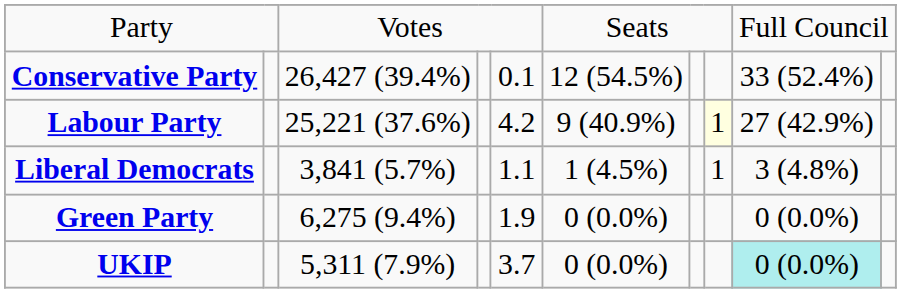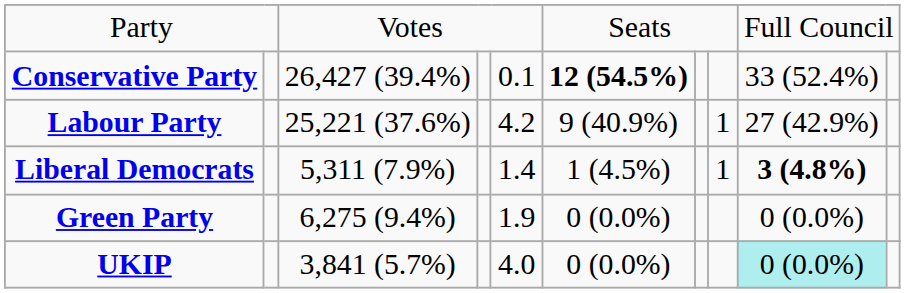(616, 75) normal -> (618, 75) bold
(718, 122) lightyellow background -> (723, 122) no background
(378, 169) 3,841 (5.7%) -> (378, 169) 5,311 (7.9%)
(517, 169) 1.1 -> (517, 169) 1.4
(807, 169) normal -> (812, 169) bold
(378, 264) 5,311 (7.9%) -> (378, 264) 3,841 (5.7%)
(517, 264) 3.7 -> (517, 264) 4.0
